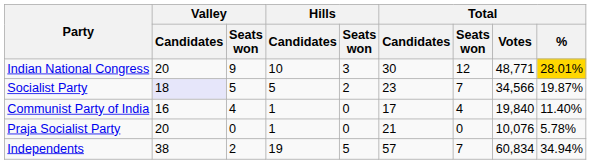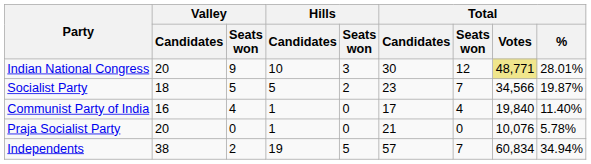(515, 68) no background -> (515, 68) khaki background
(562, 68) gold background -> (562, 68) no background
(162, 88) lavender background -> (162, 88) no background
